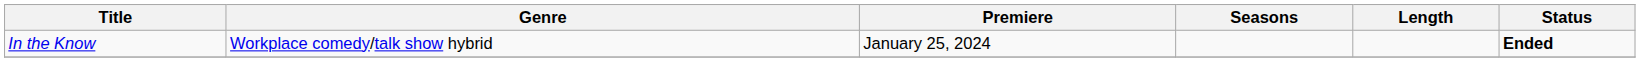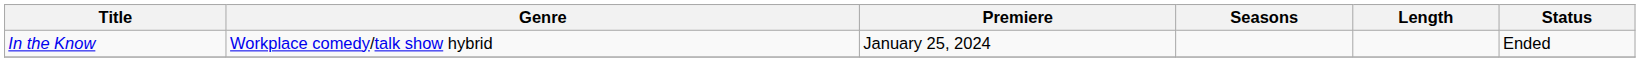(1528, 43) bold -> (1527, 43) normal
